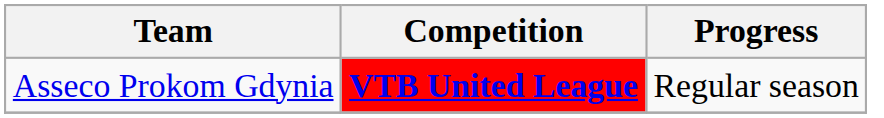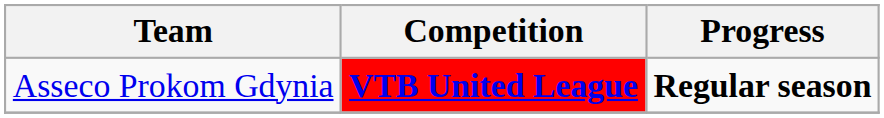(756, 84) normal -> (762, 84) bold
